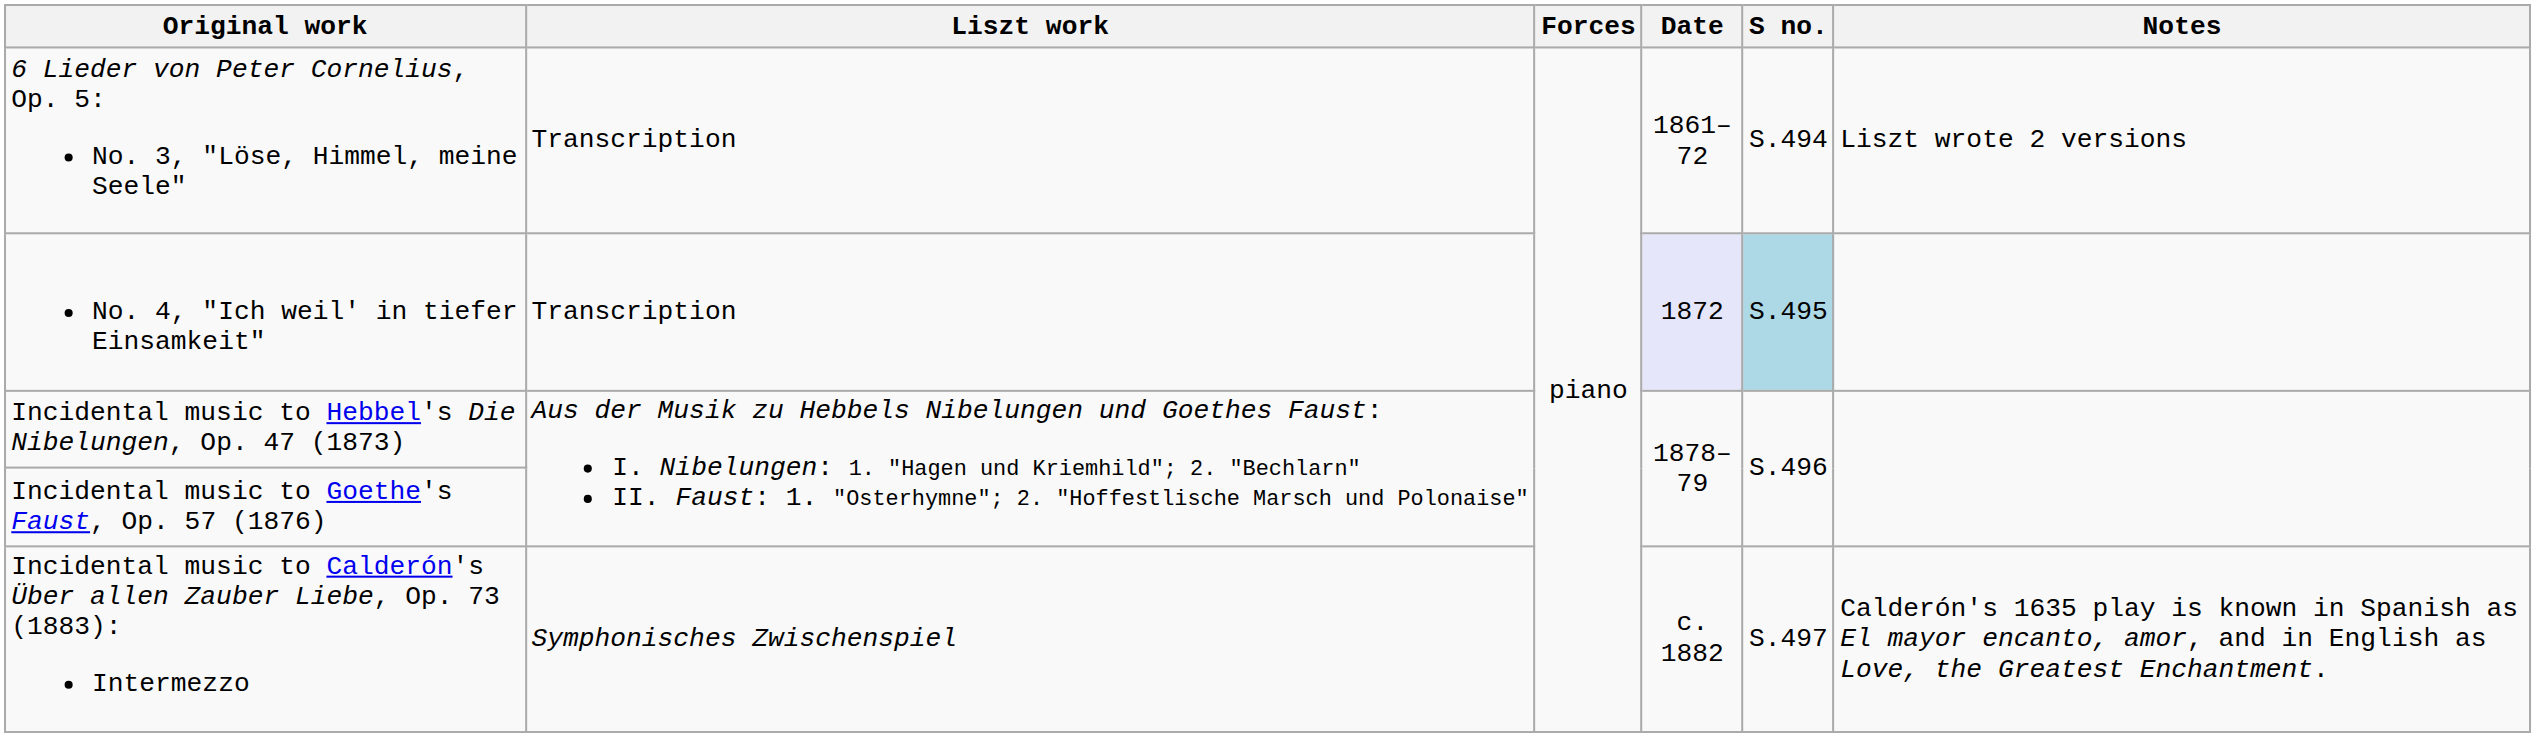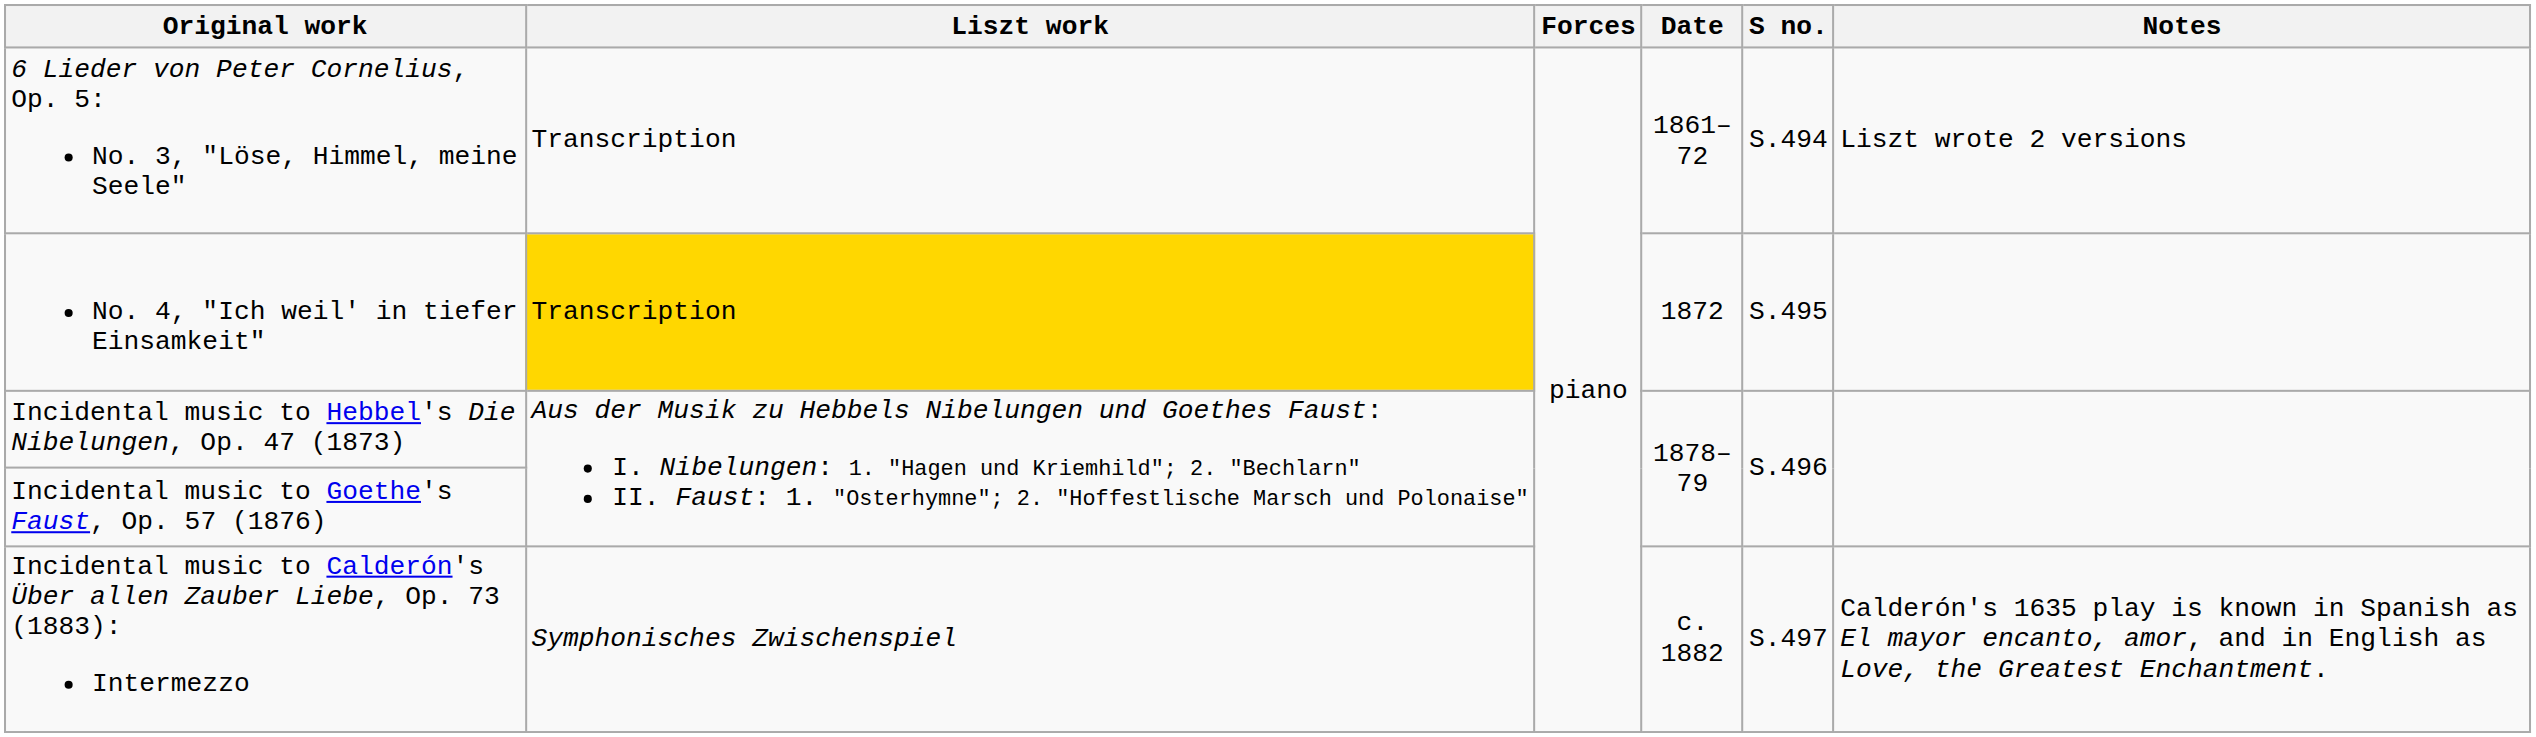(634, 312) no background -> (634, 312) gold background
(1692, 312) lavender background -> (1692, 312) no background
(1788, 312) lightblue background -> (1788, 312) no background
